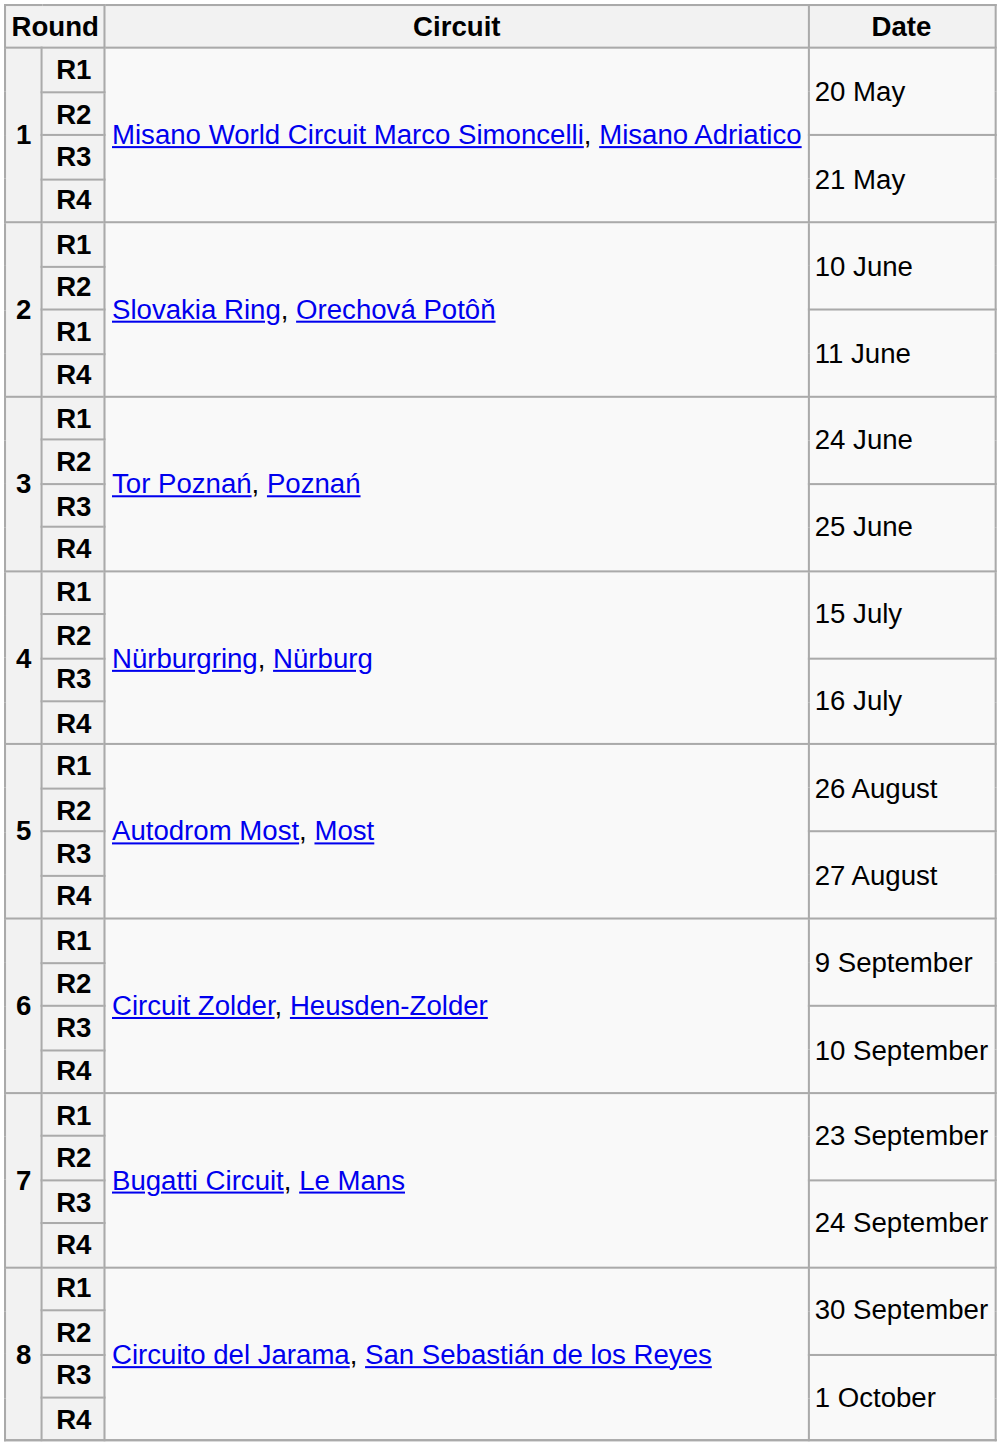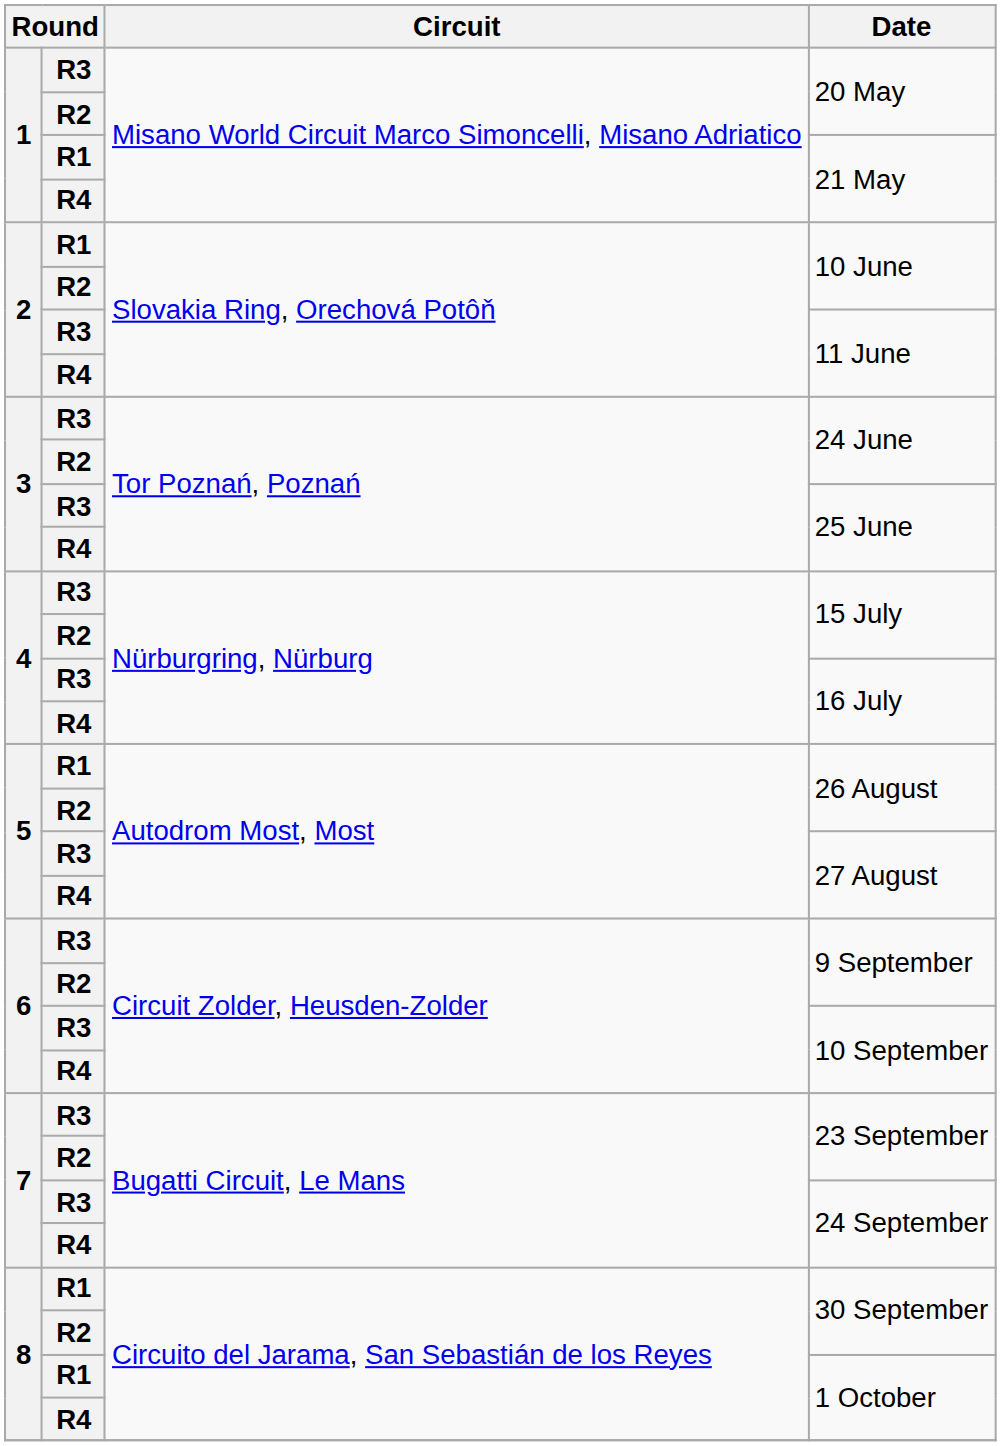(74, 70) R1 -> (74, 70) R3
(74, 157) R3 -> (74, 157) R1
(74, 331) R1 -> (74, 331) R3
(74, 418) R1 -> (74, 418) R3
(74, 592) R1 -> (74, 592) R3
(74, 940) R1 -> (74, 940) R3
(74, 1114) R1 -> (74, 1114) R3
(74, 1375) R3 -> (74, 1375) R1
